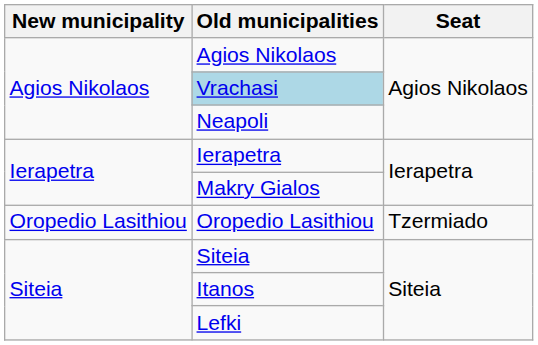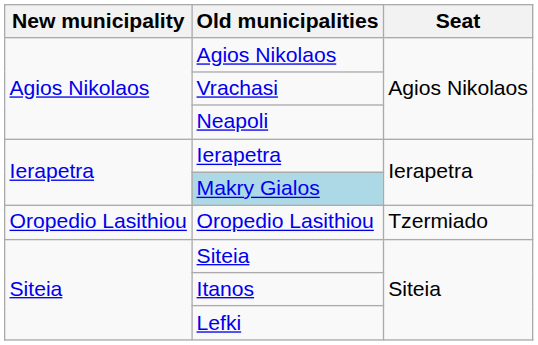(237, 88) lightblue background -> (237, 88) no background
(258, 188) no background -> (258, 188) lightblue background
